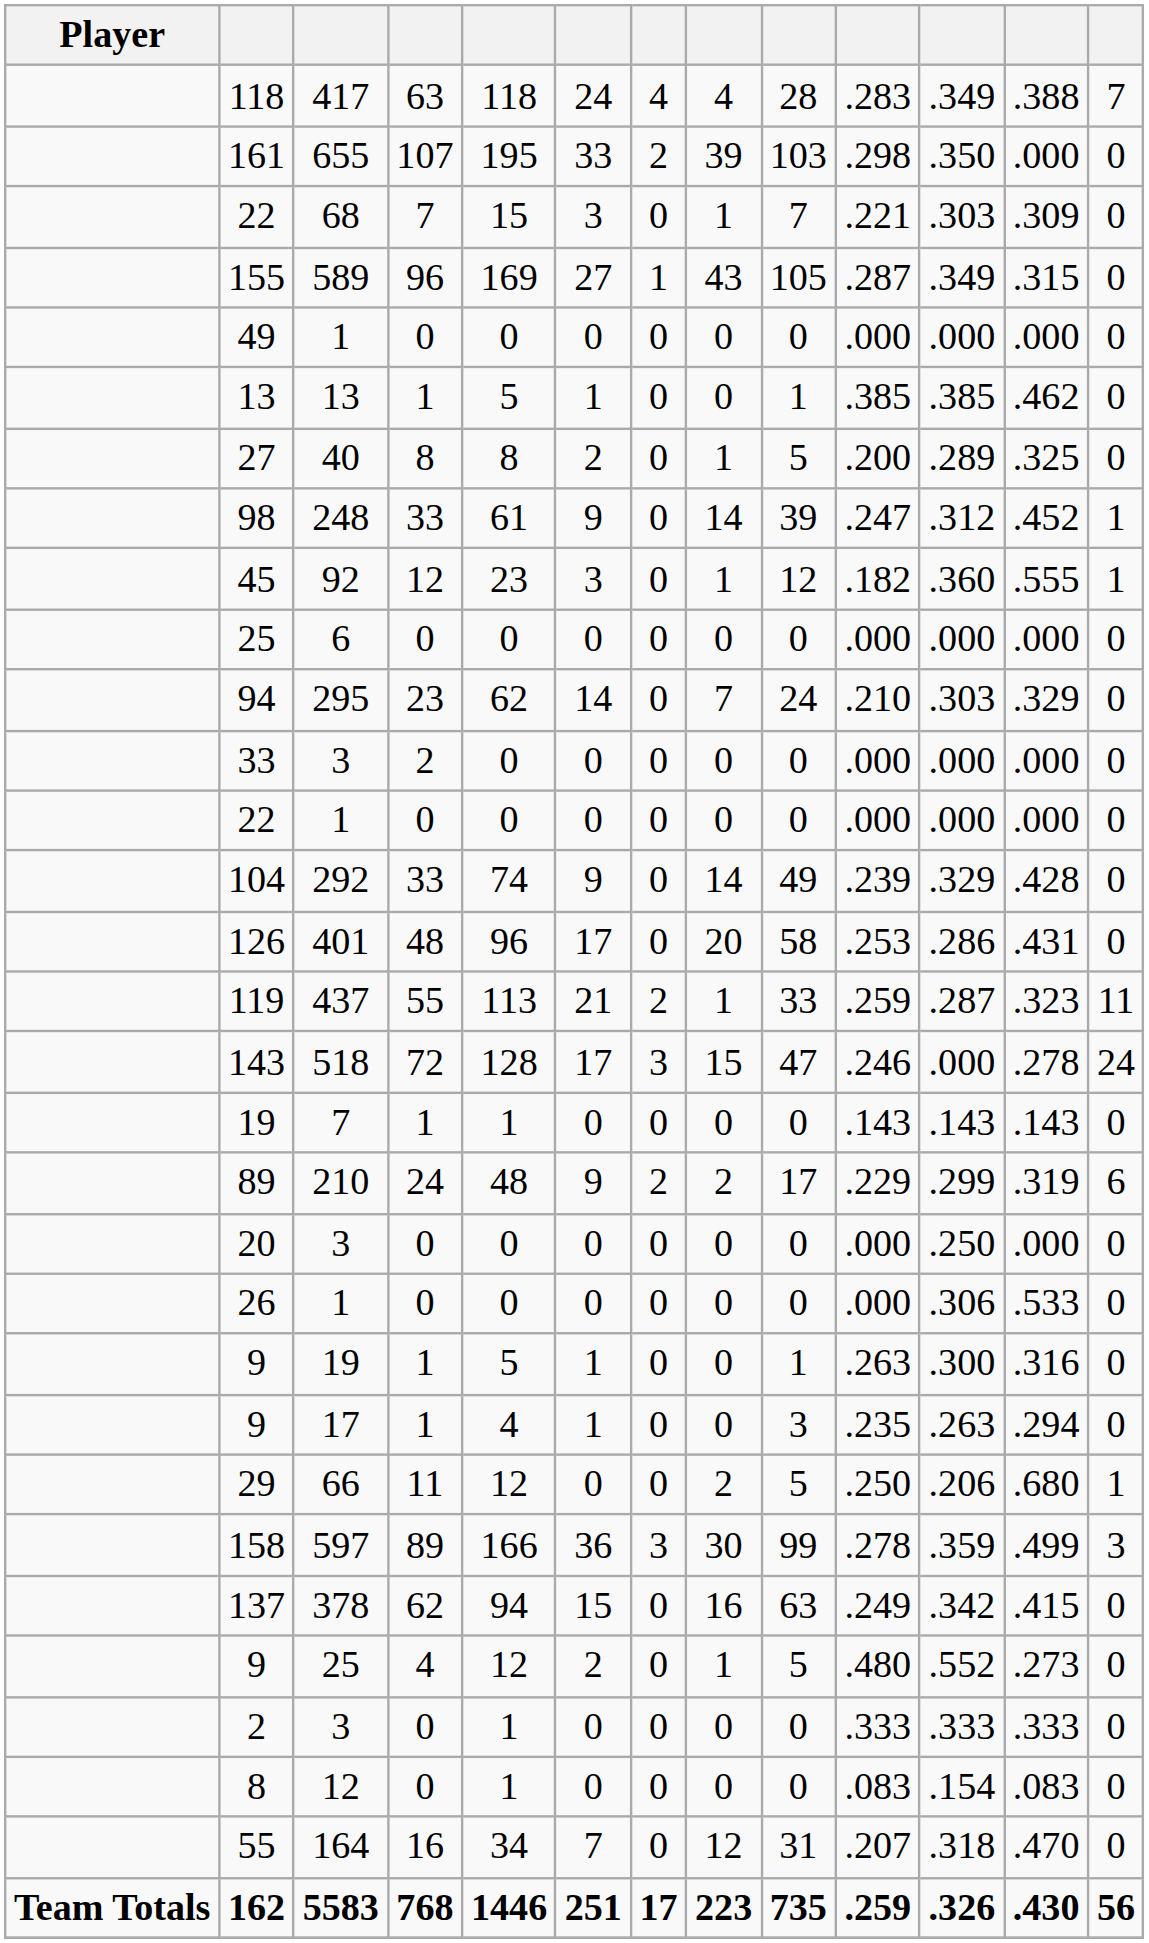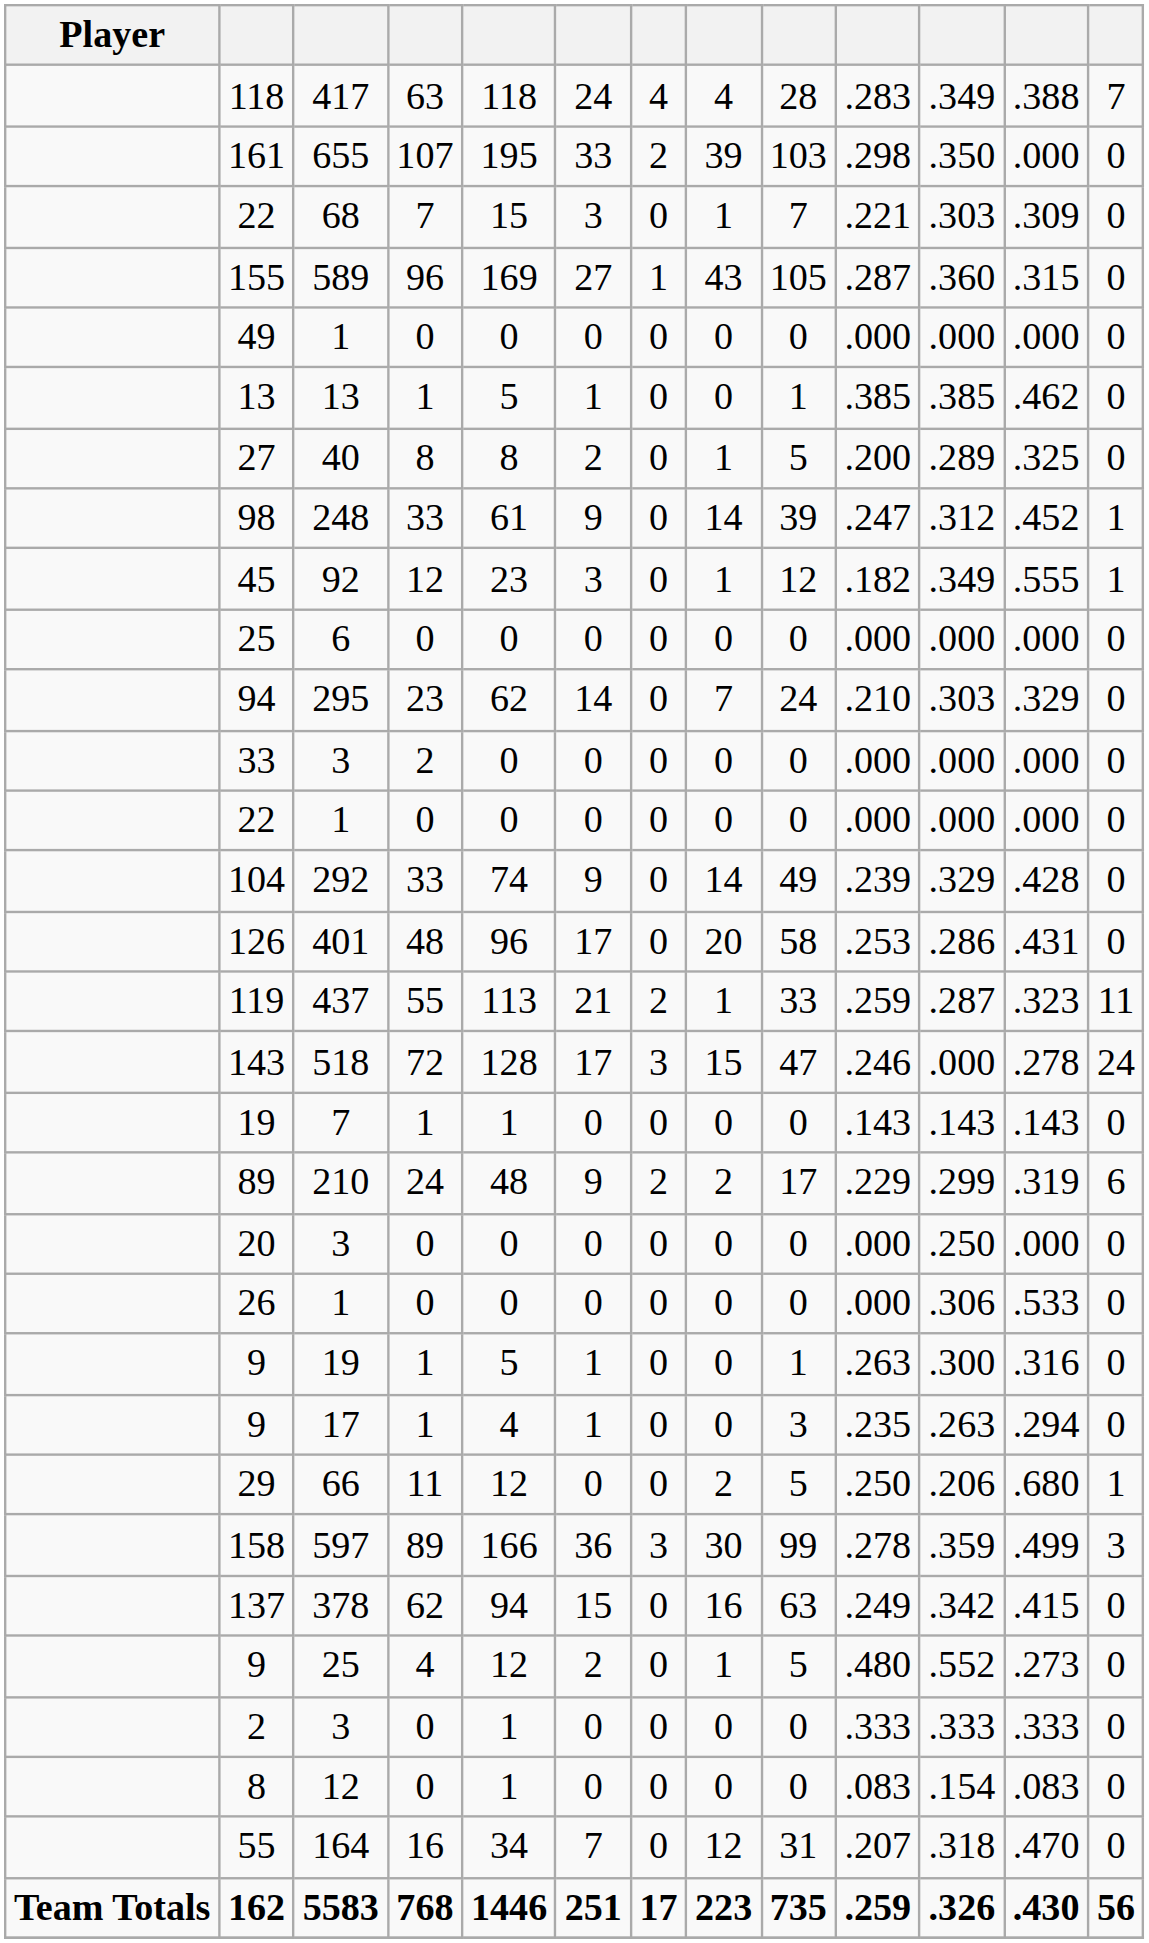(962, 276) .349 -> (962, 276) .360
(962, 578) .360 -> (962, 578) .349
